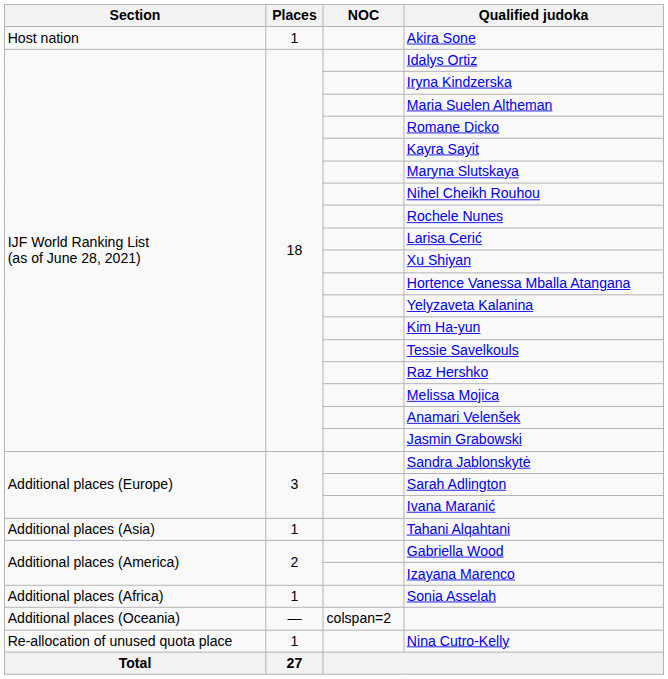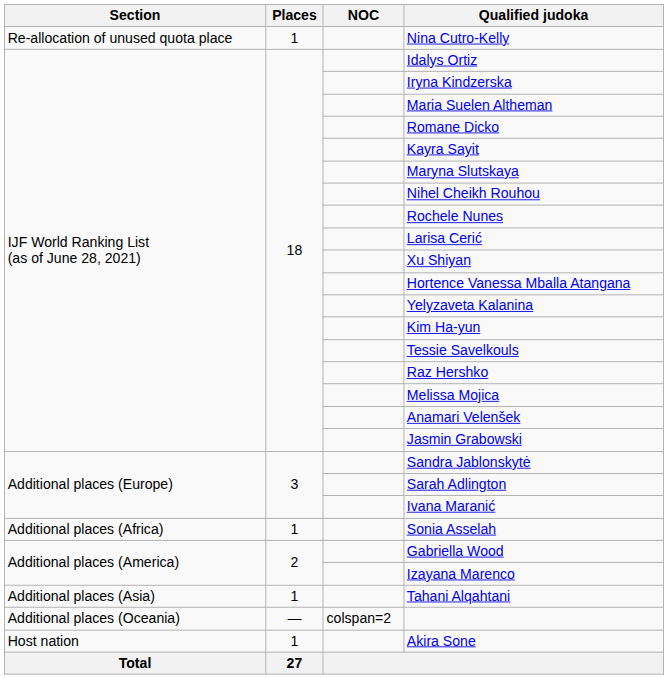rows swapped: (43, 37) <-> (120, 640)
rows swapped: (86, 596) <-> (81, 529)
